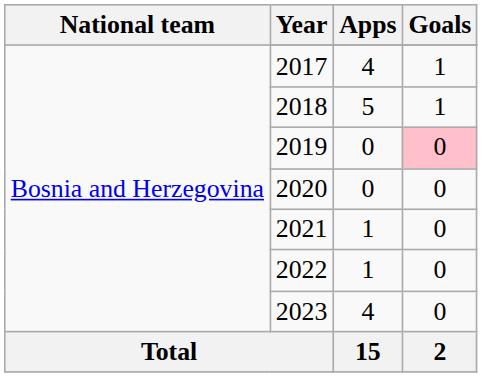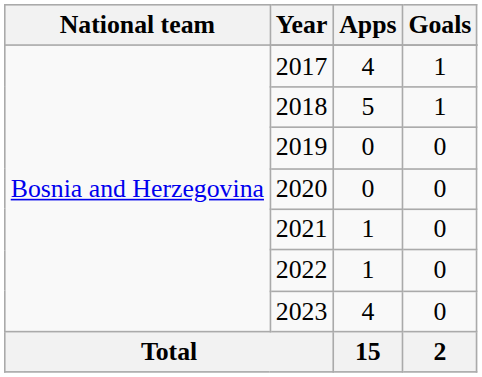(440, 147) pink background -> (440, 147) no background
